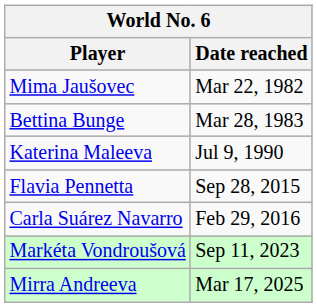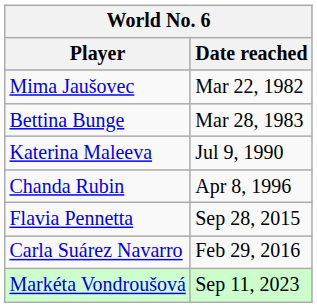+ row: (67, 185)
- row: (73, 284)
